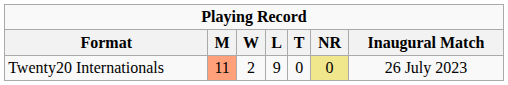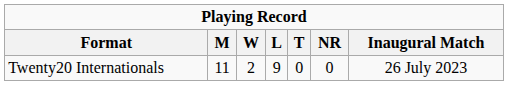(222, 67) lightsalmon background -> (222, 67) no background
(329, 67) khaki background -> (329, 67) no background
